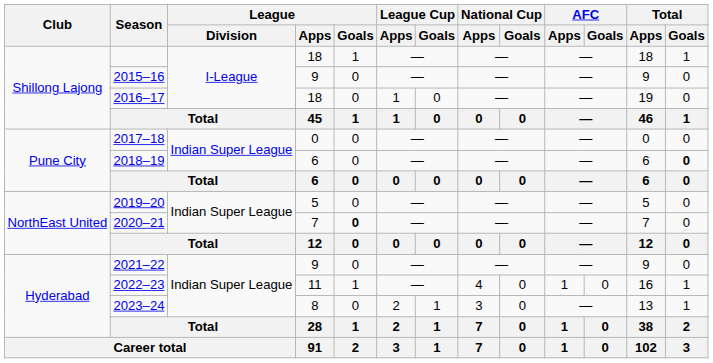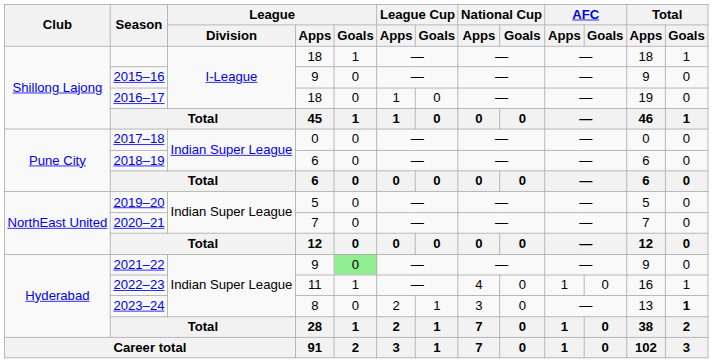(687, 160) bold -> (687, 160) normal
(355, 222) bold -> (355, 222) normal
(355, 264) no background -> (355, 264) lightgreen background
(687, 306) normal -> (687, 306) bold
